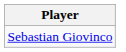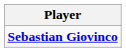(60, 36) normal -> (63, 36) bold
